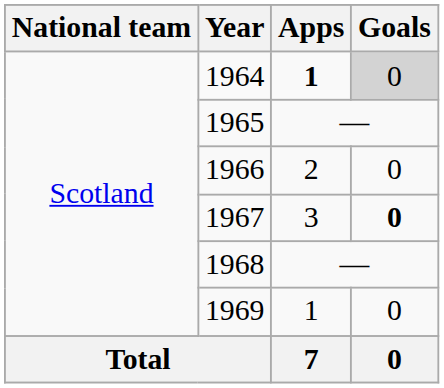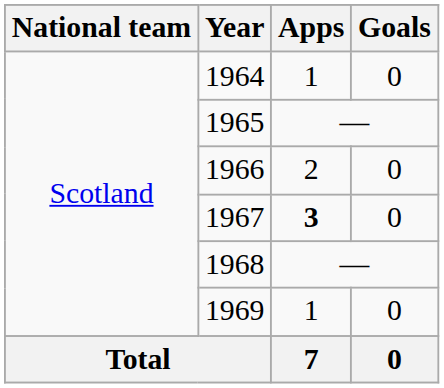(311, 75) bold -> (311, 75) normal
(394, 75) lightgrey background -> (394, 75) no background
(311, 216) normal -> (311, 216) bold
(394, 216) bold -> (394, 216) normal
